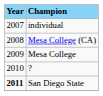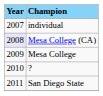(15, 39) no background -> (15, 39) lavender background
(15, 83) bold -> (15, 83) normal
